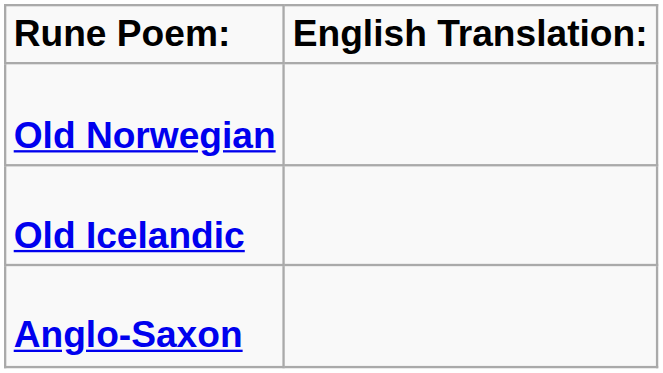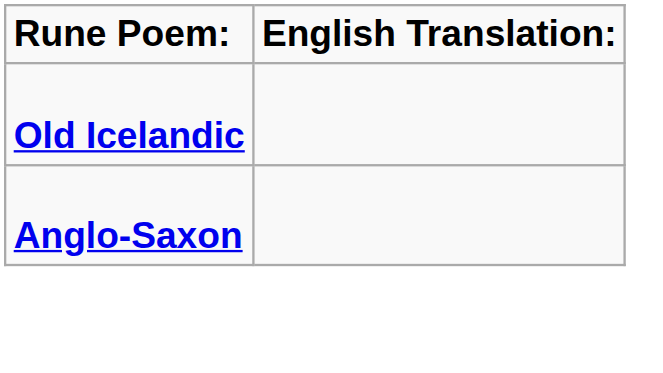- row: (145, 134)
